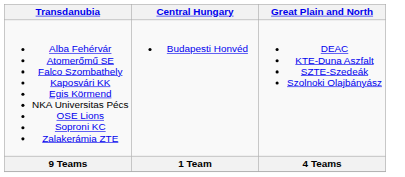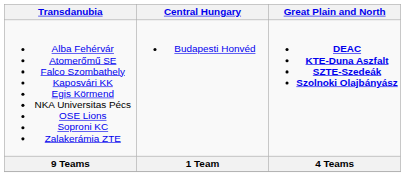(322, 66) normal -> (335, 66) bold
